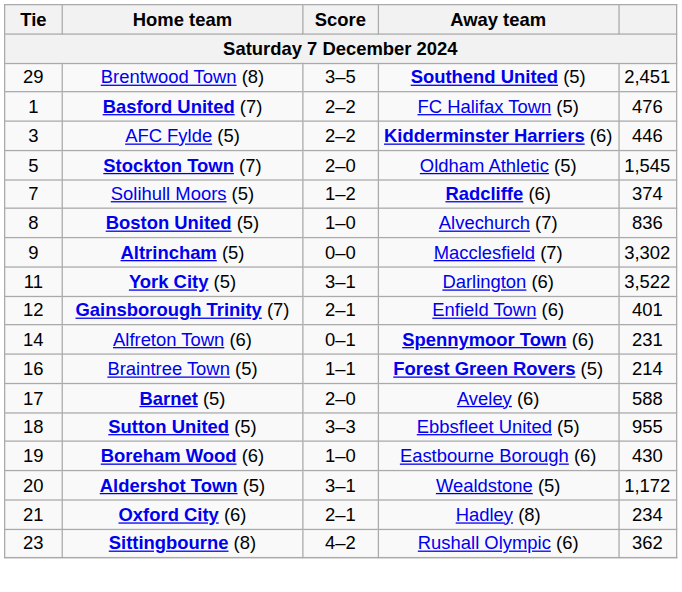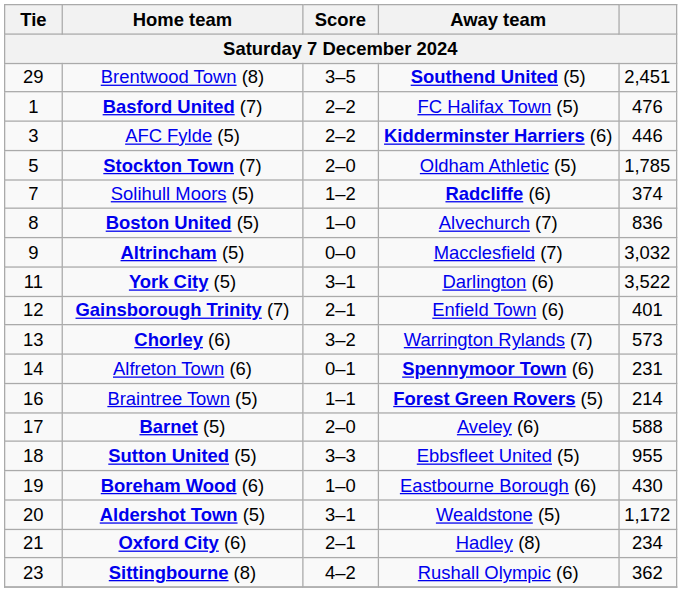(647, 165) 1,545 -> (647, 165) 1,785
(647, 253) 3,302 -> (647, 253) 3,032
+ row: (182, 340)
